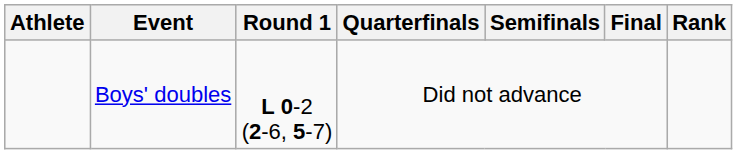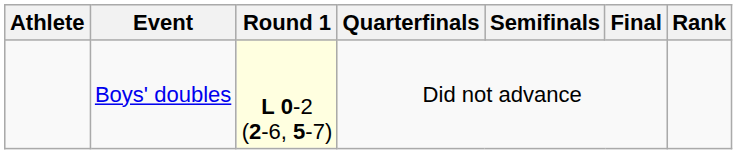(287, 119) no background -> (287, 119) lightyellow background
